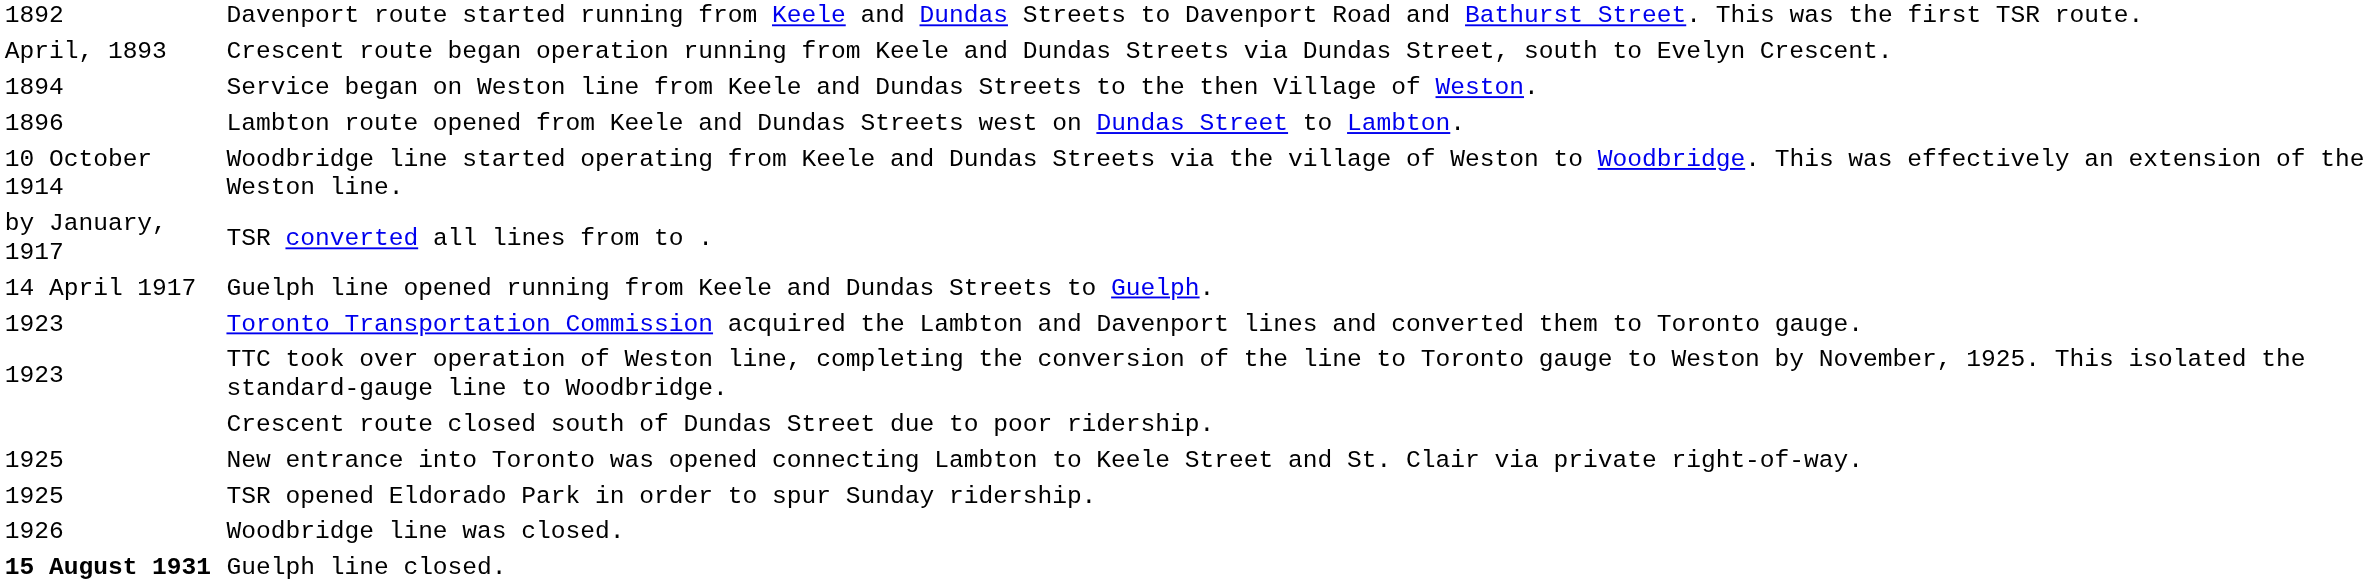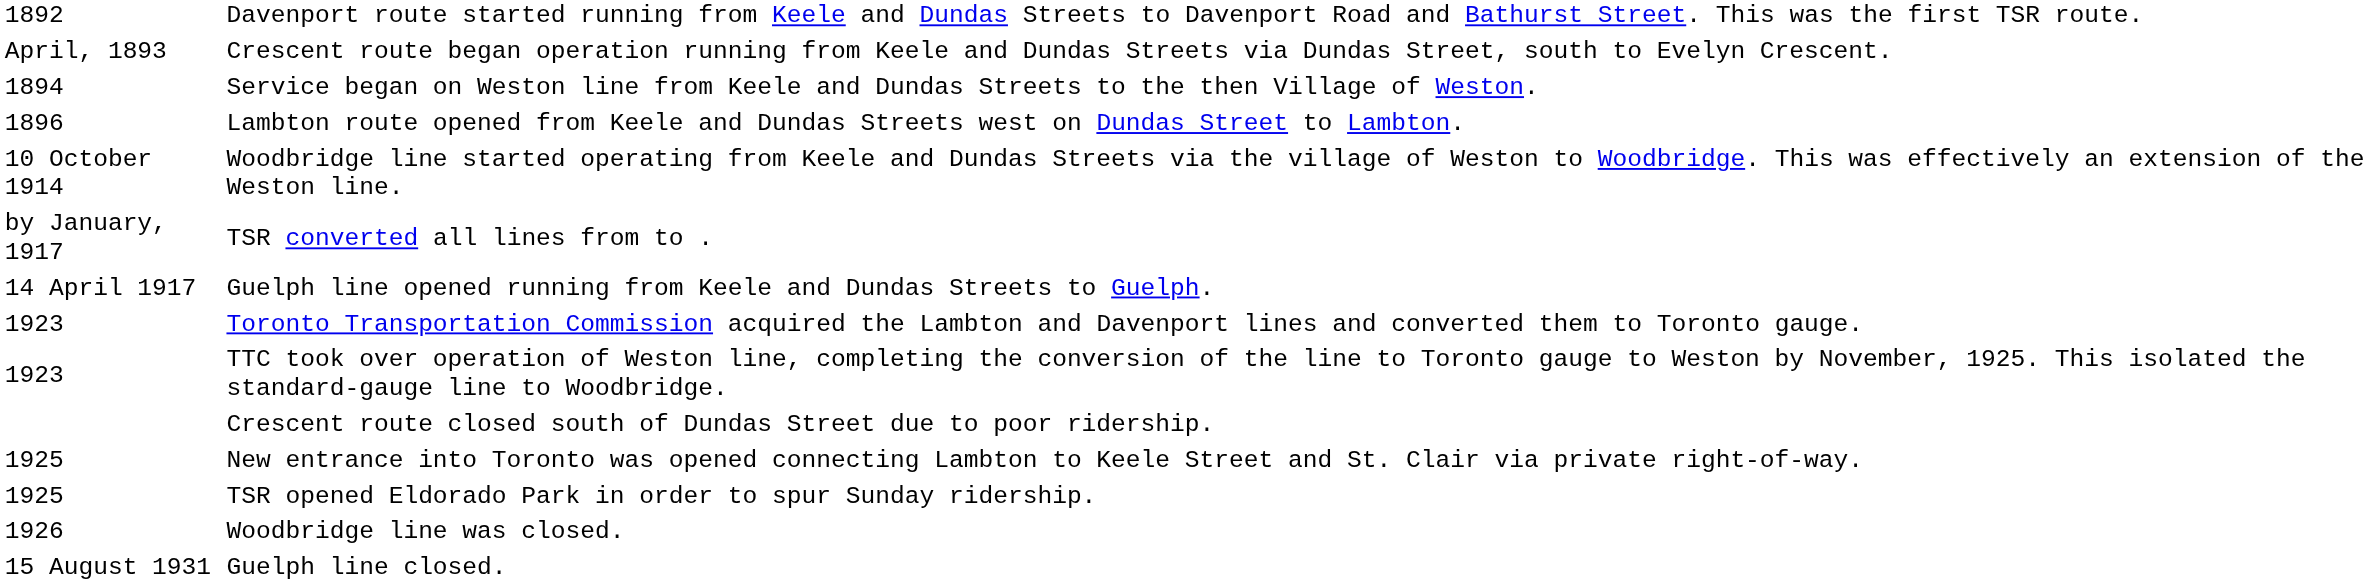(108, 568) bold -> (108, 568) normal
